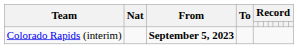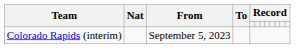(191, 35) bold -> (190, 35) normal
